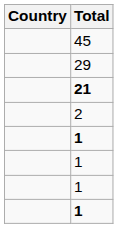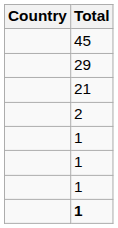(83, 89) bold -> (83, 89) normal
(78, 138) bold -> (78, 138) normal
